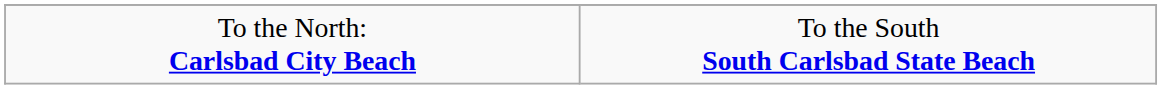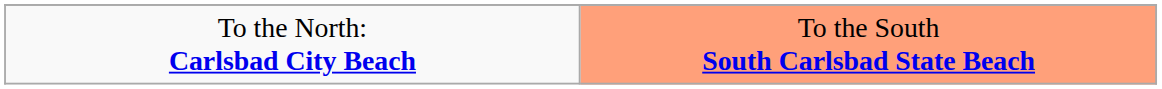(869, 43) no background -> (869, 43) lightsalmon background
